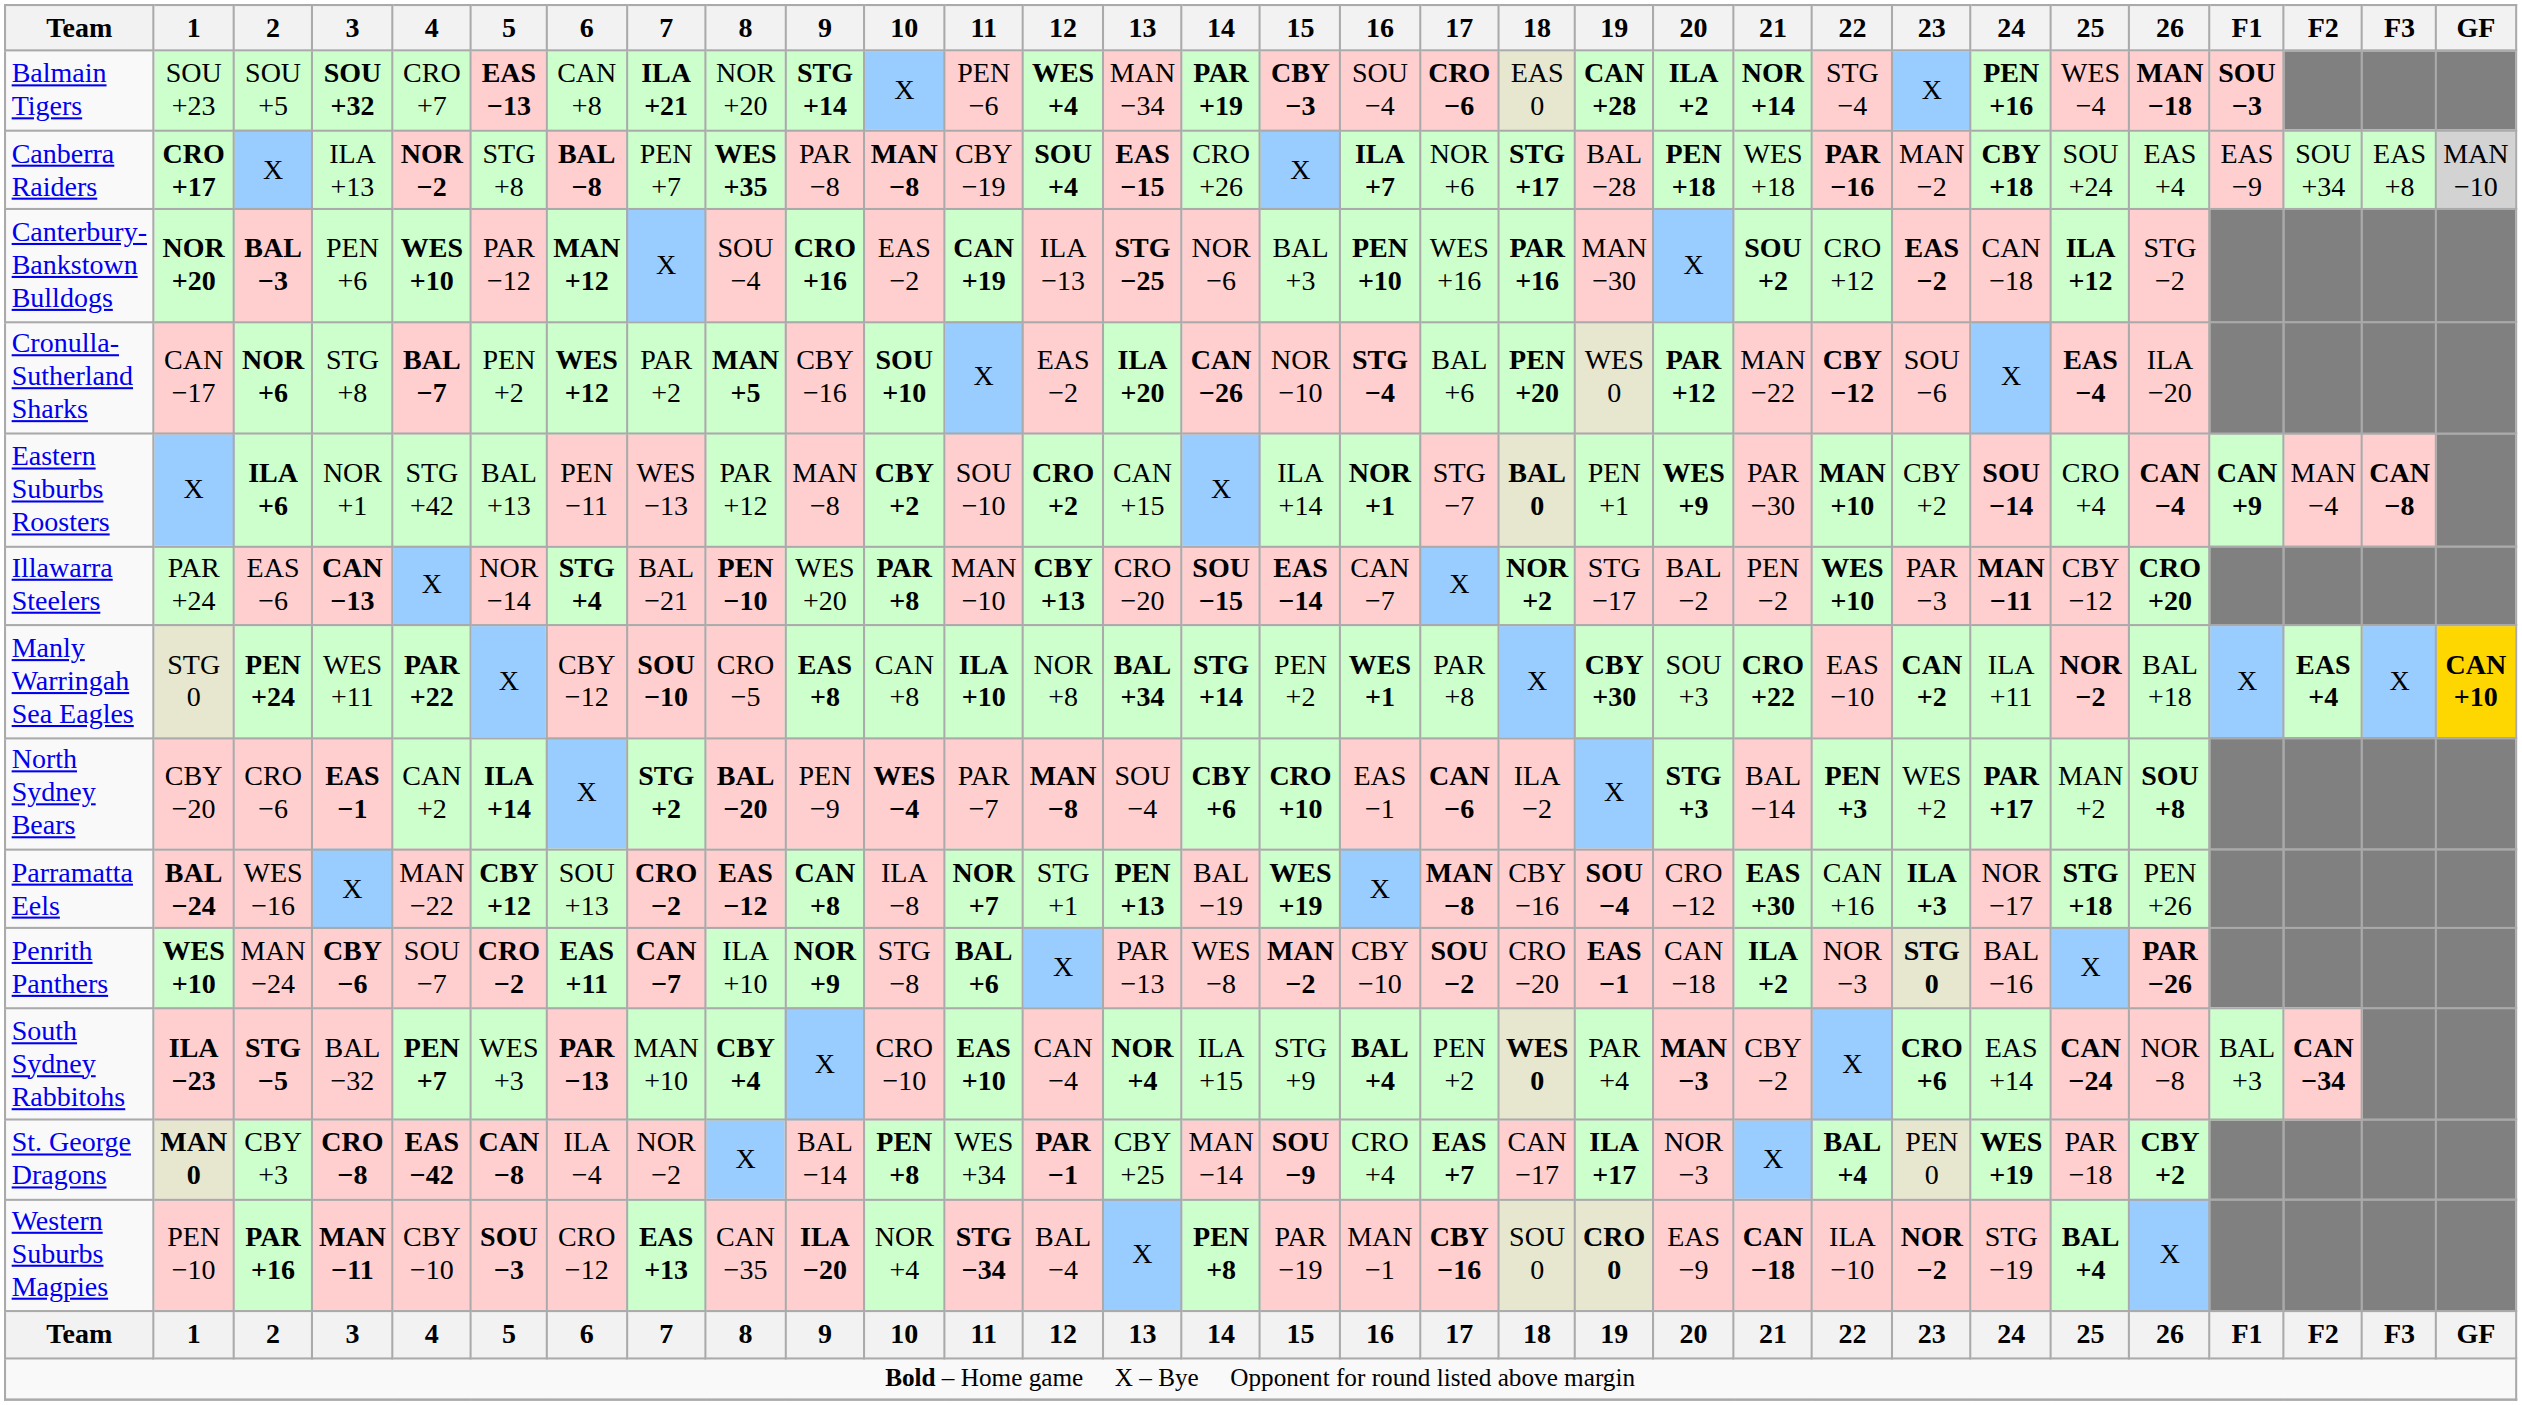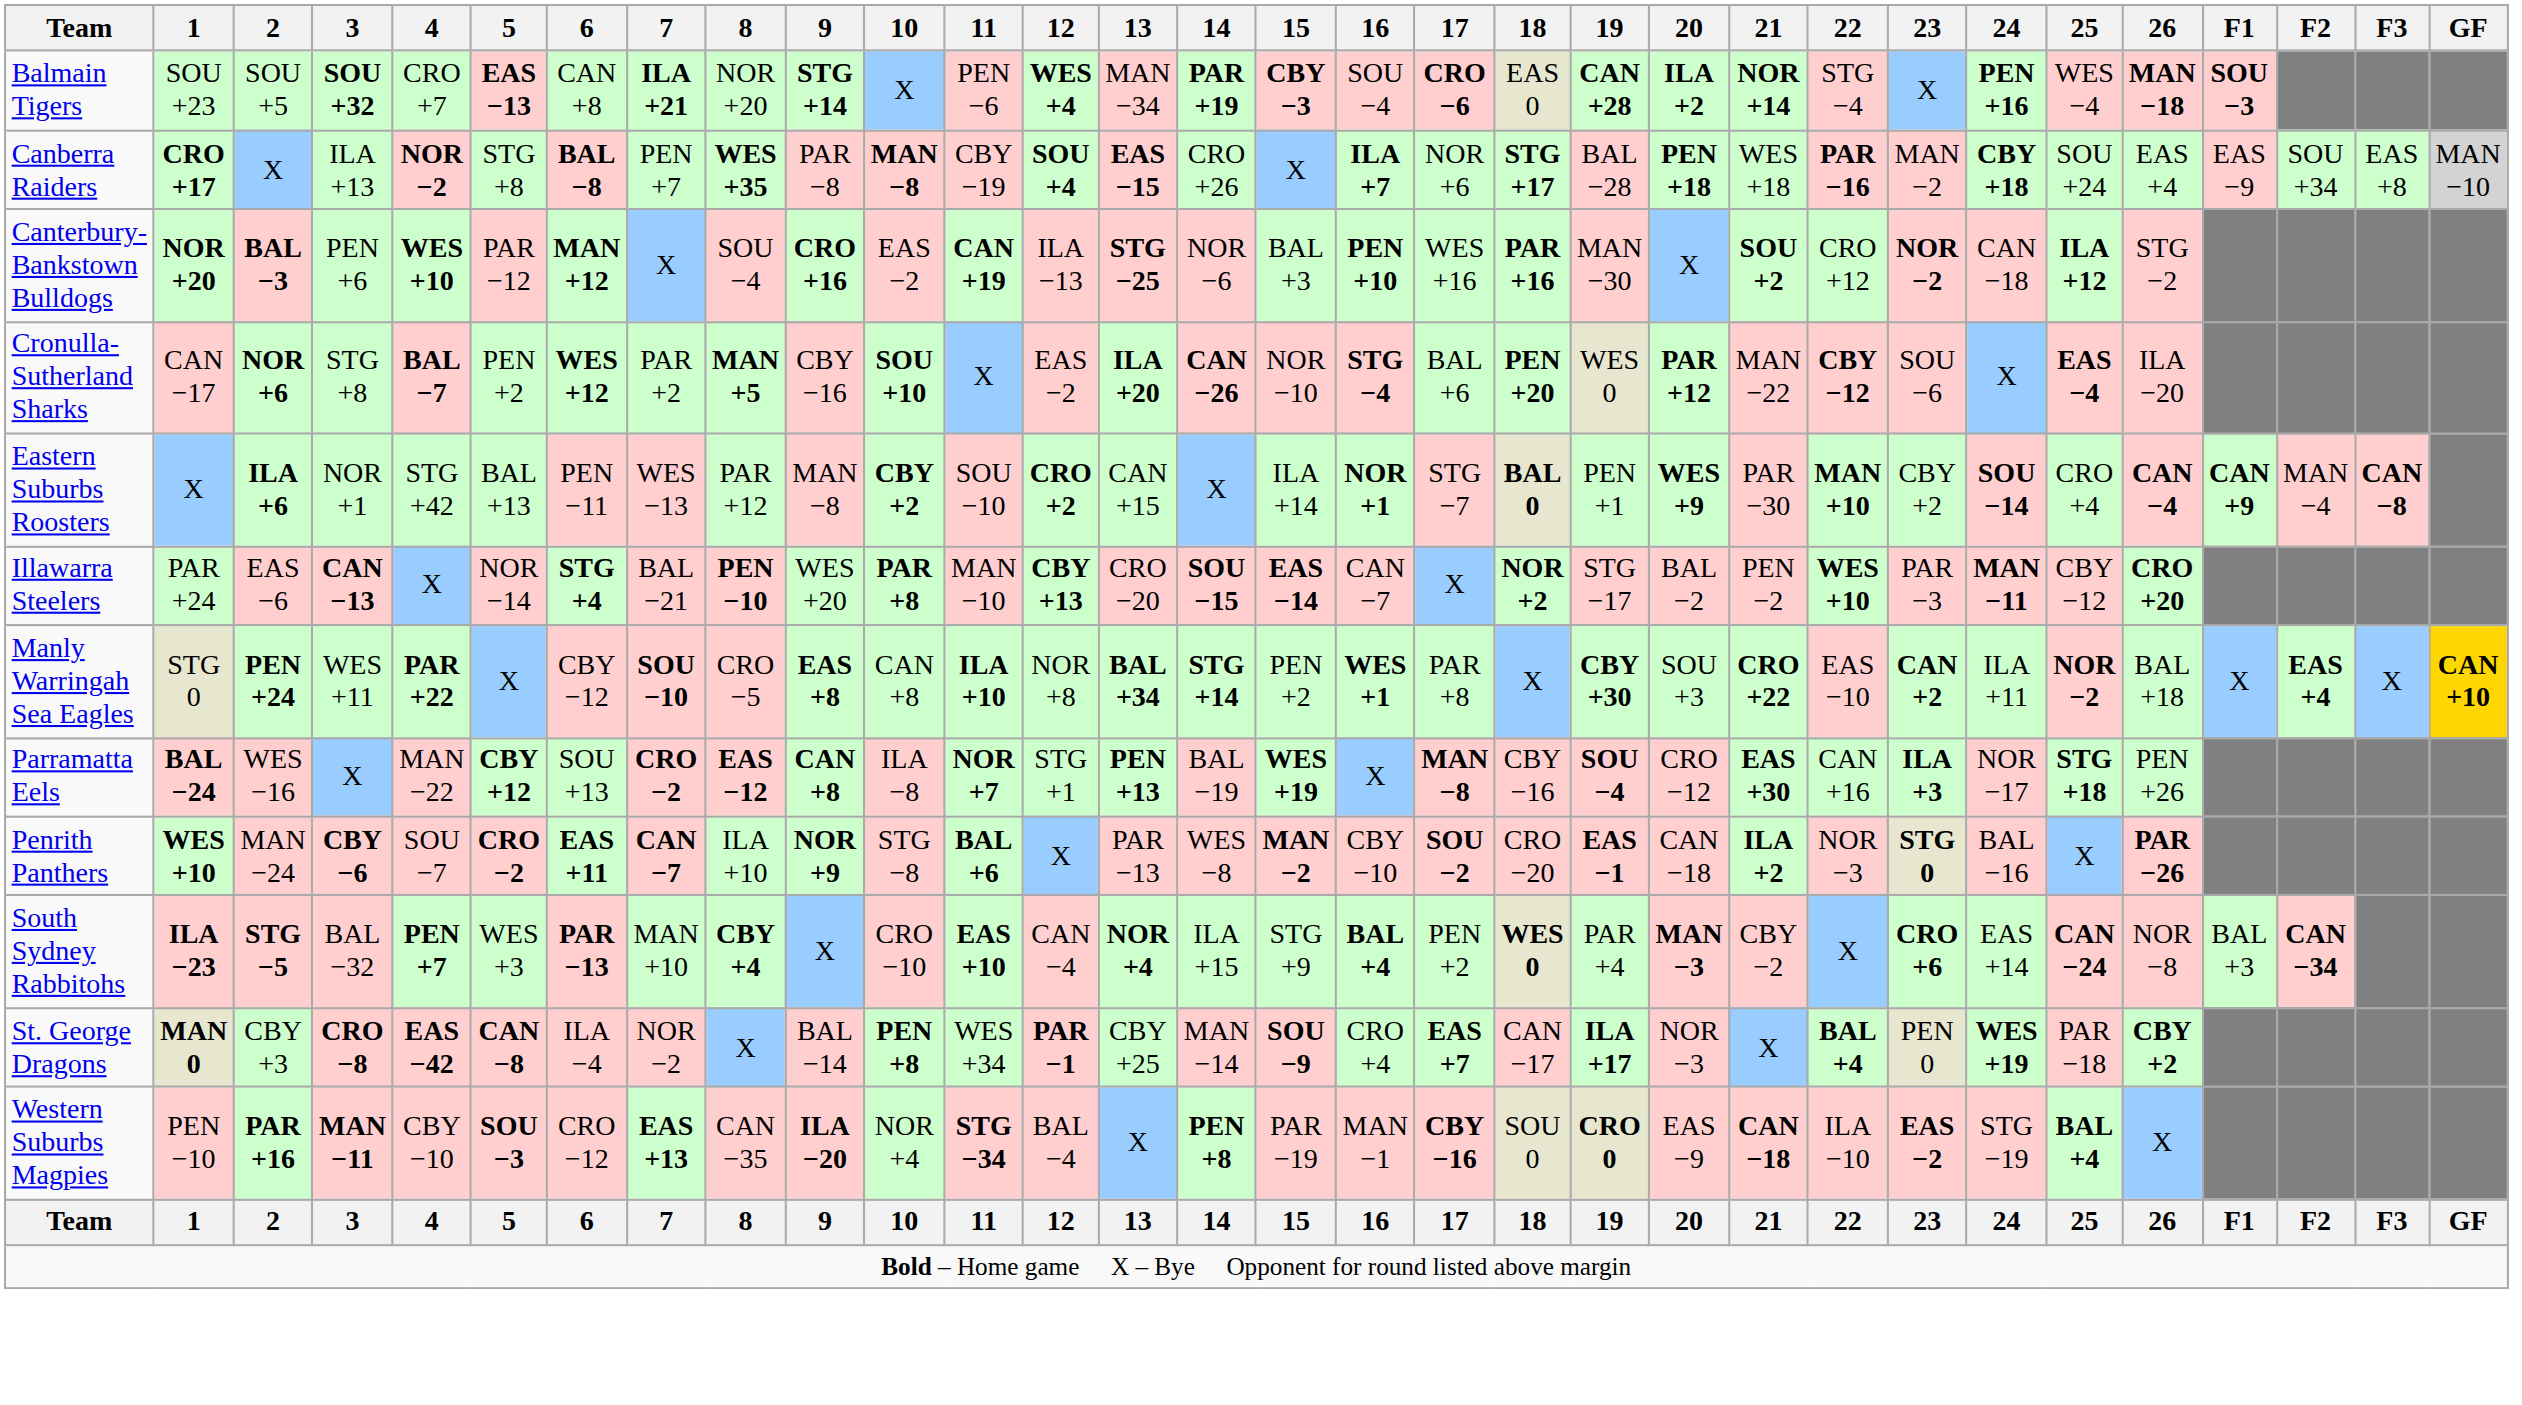(1932, 264) EAS −2 -> (1927, 264) NOR −2
- row: (54, 792)
(1932, 1254) NOR −2 -> (1927, 1142) EAS −2
